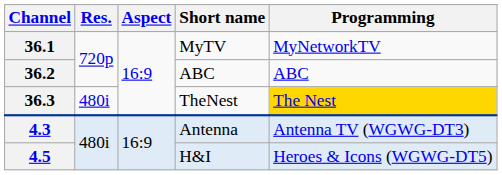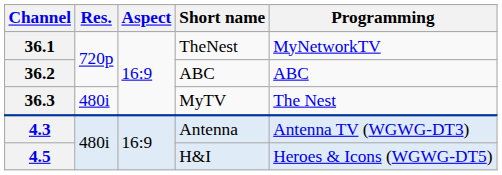(203, 45) MyTV -> (209, 45) TheNest
(209, 100) TheNest -> (203, 100) MyTV
(305, 100) gold background -> (305, 100) no background
